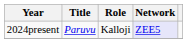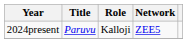(148, 30) lavender background -> (148, 30) no background
